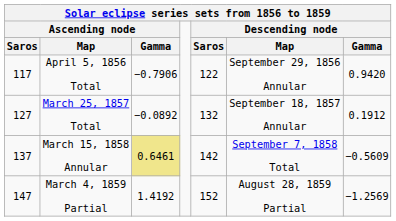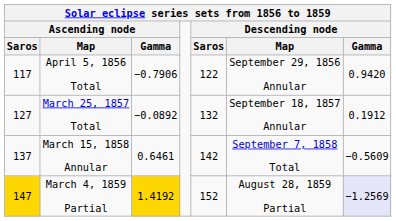(156, 156) khaki background -> (156, 156) no background
(22, 196) no background -> (22, 196) gold background
(156, 196) no background -> (156, 196) gold background
(367, 196) no background -> (367, 196) lavender background
